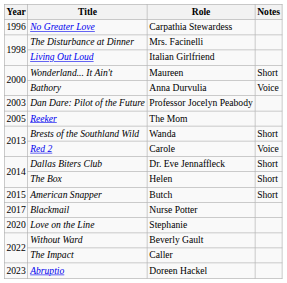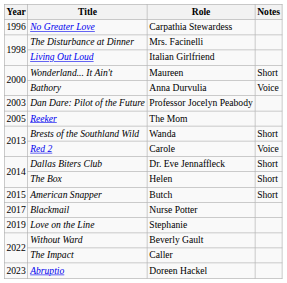(16, 225) 2020 -> (16, 225) 2019
